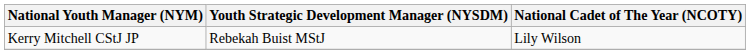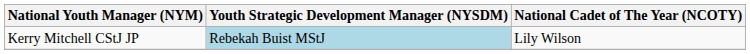(267, 37) no background -> (267, 37) lightblue background
